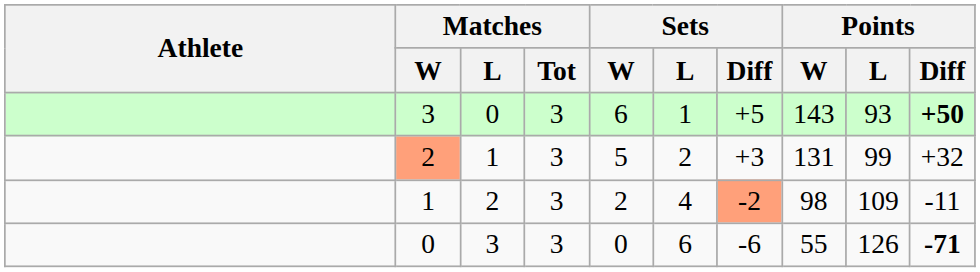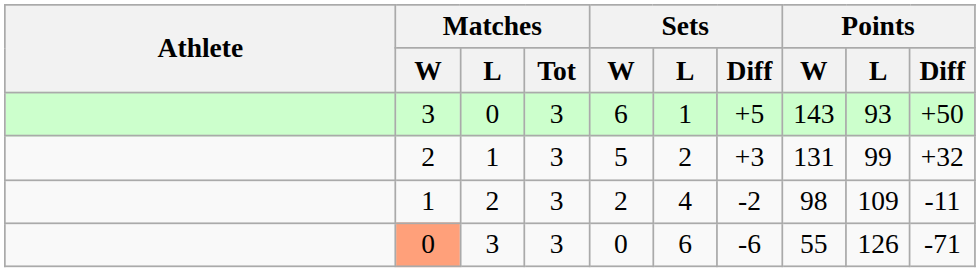(942, 113) bold -> (942, 113) normal
(428, 157) lightsalmon background -> (428, 157) no background
(749, 200) lightsalmon background -> (749, 200) no background
(428, 244) no background -> (428, 244) lightsalmon background
(942, 244) bold -> (942, 244) normal
